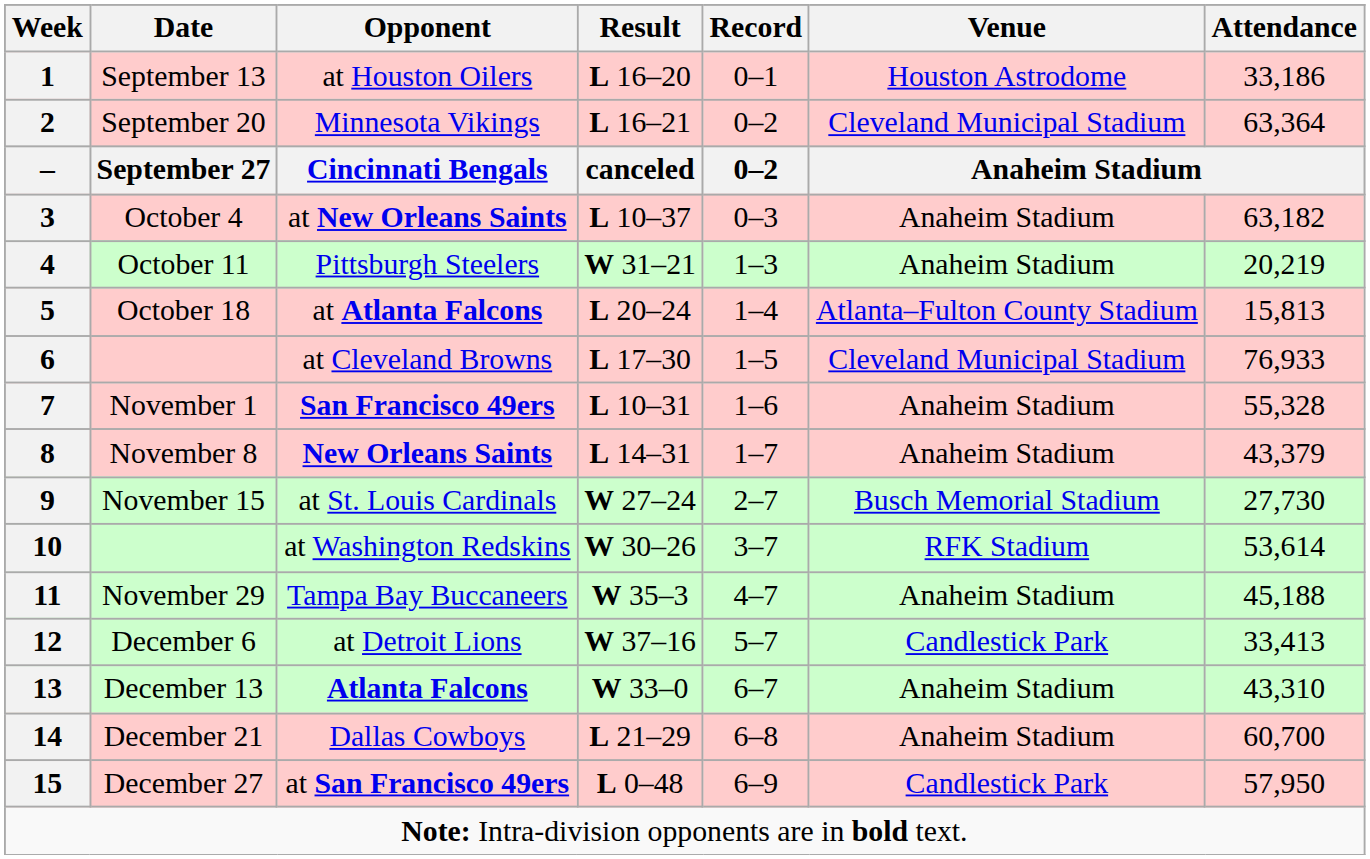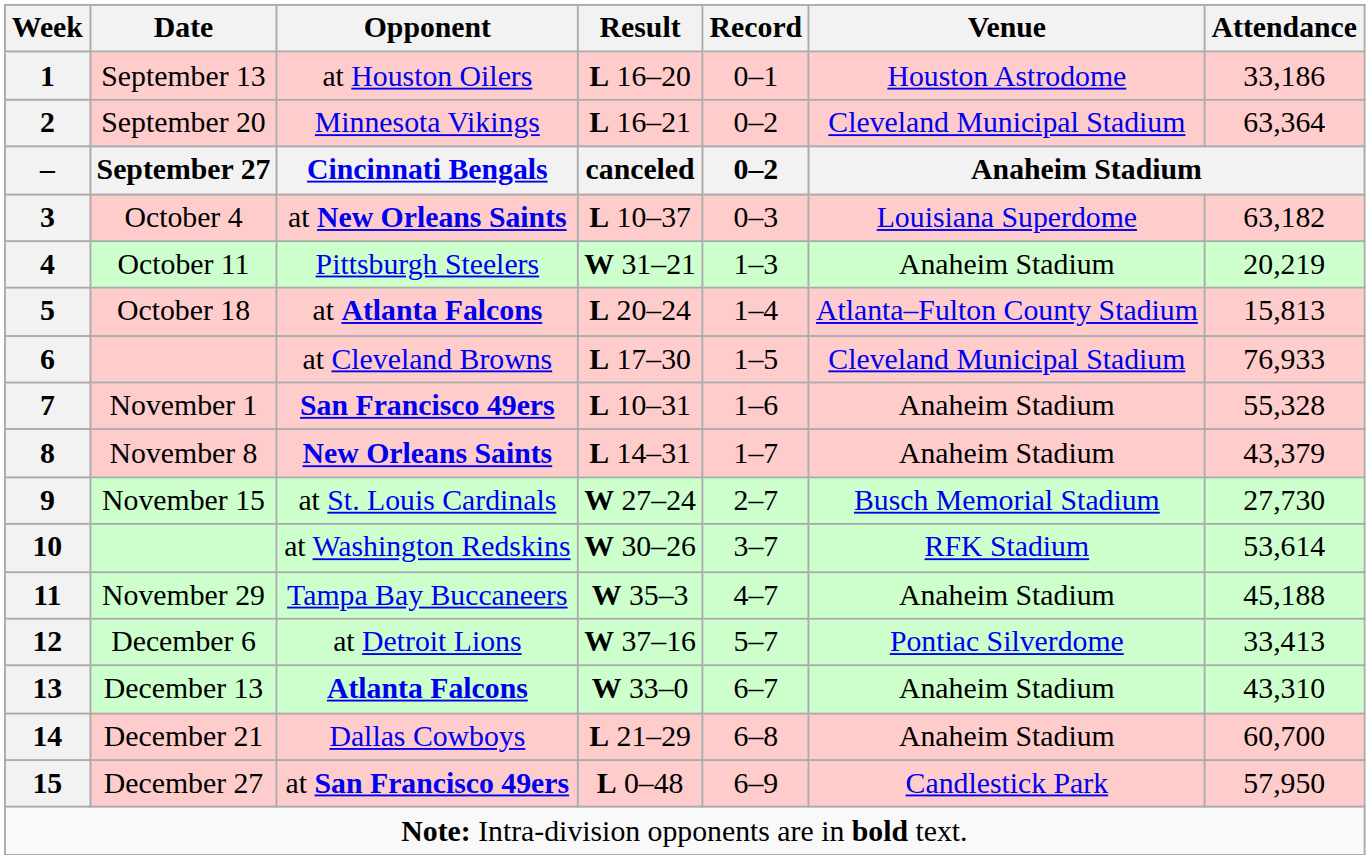(1007, 216) Anaheim Stadium -> (1007, 216) Louisiana Superdome
(1007, 641) Candlestick Park -> (1007, 641) Pontiac Silverdome
